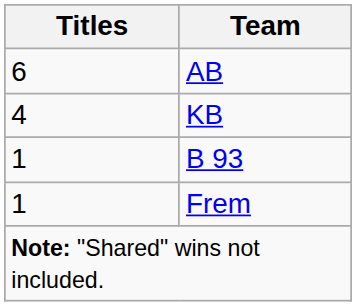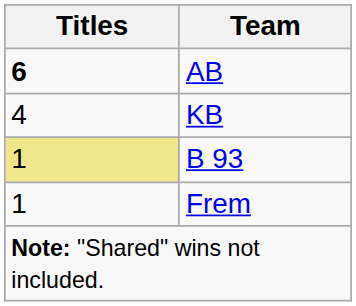(19, 70) normal -> (19, 70) bold
(19, 159) no background -> (19, 159) khaki background
